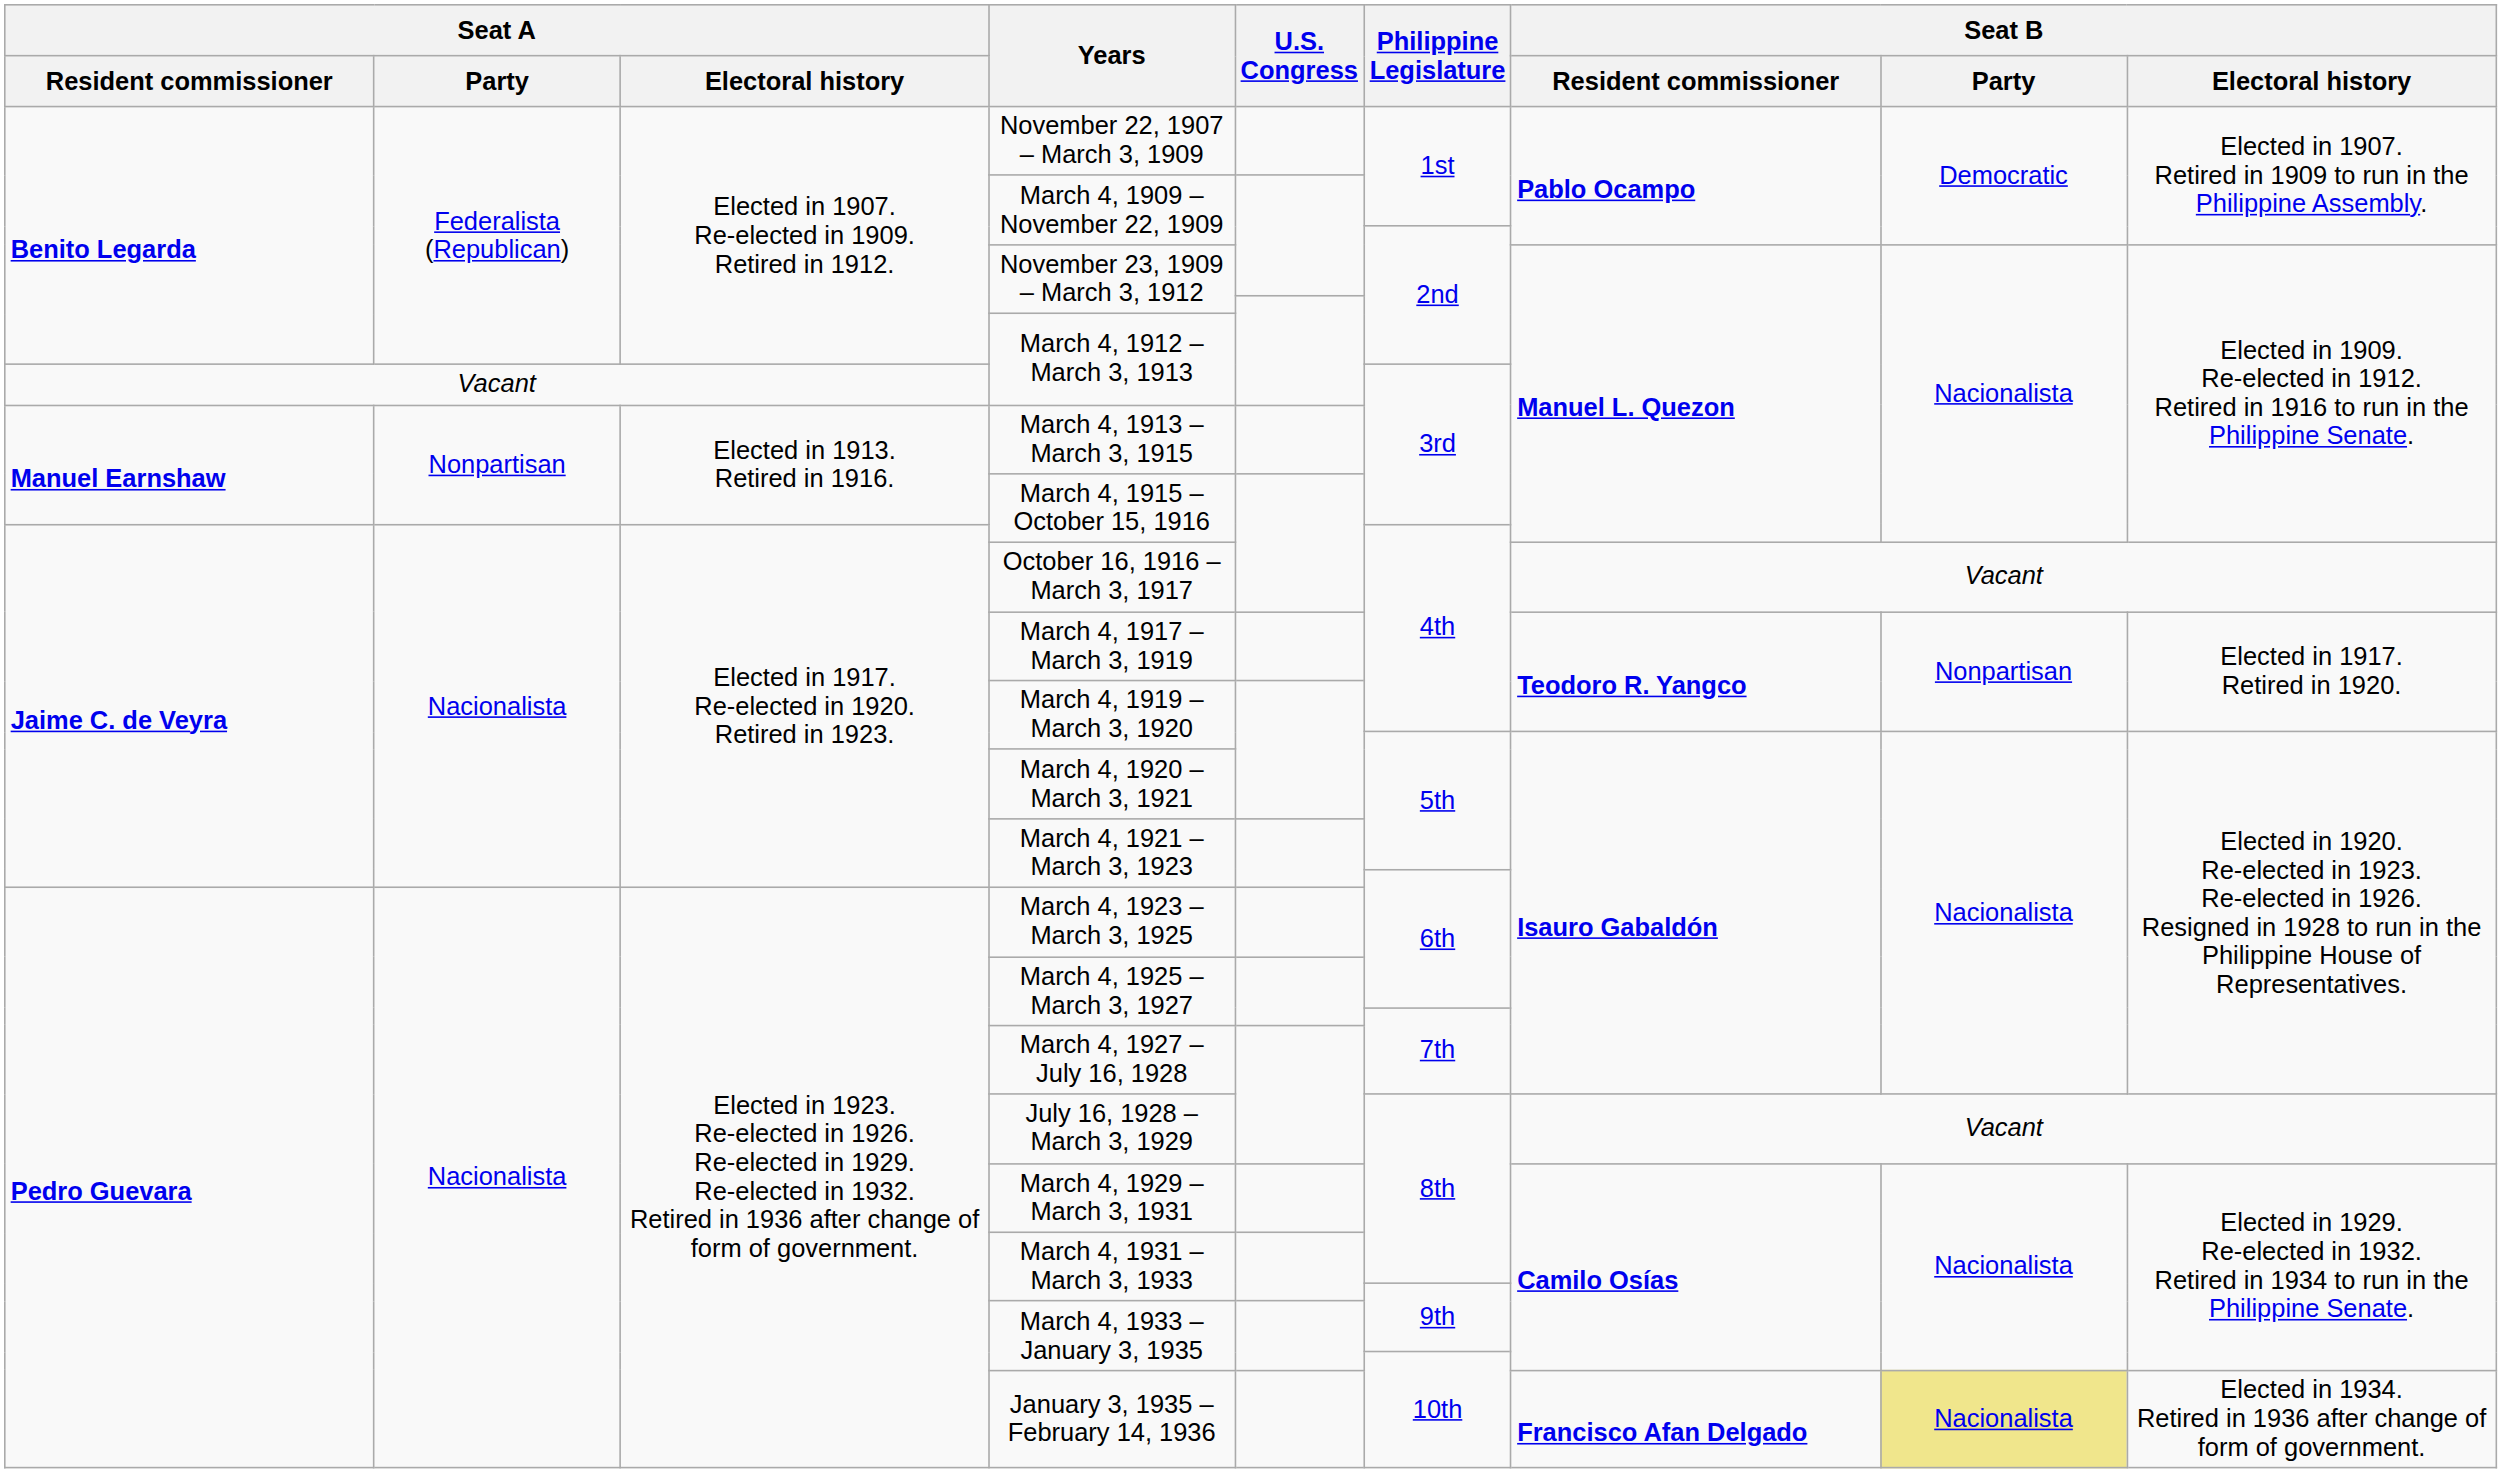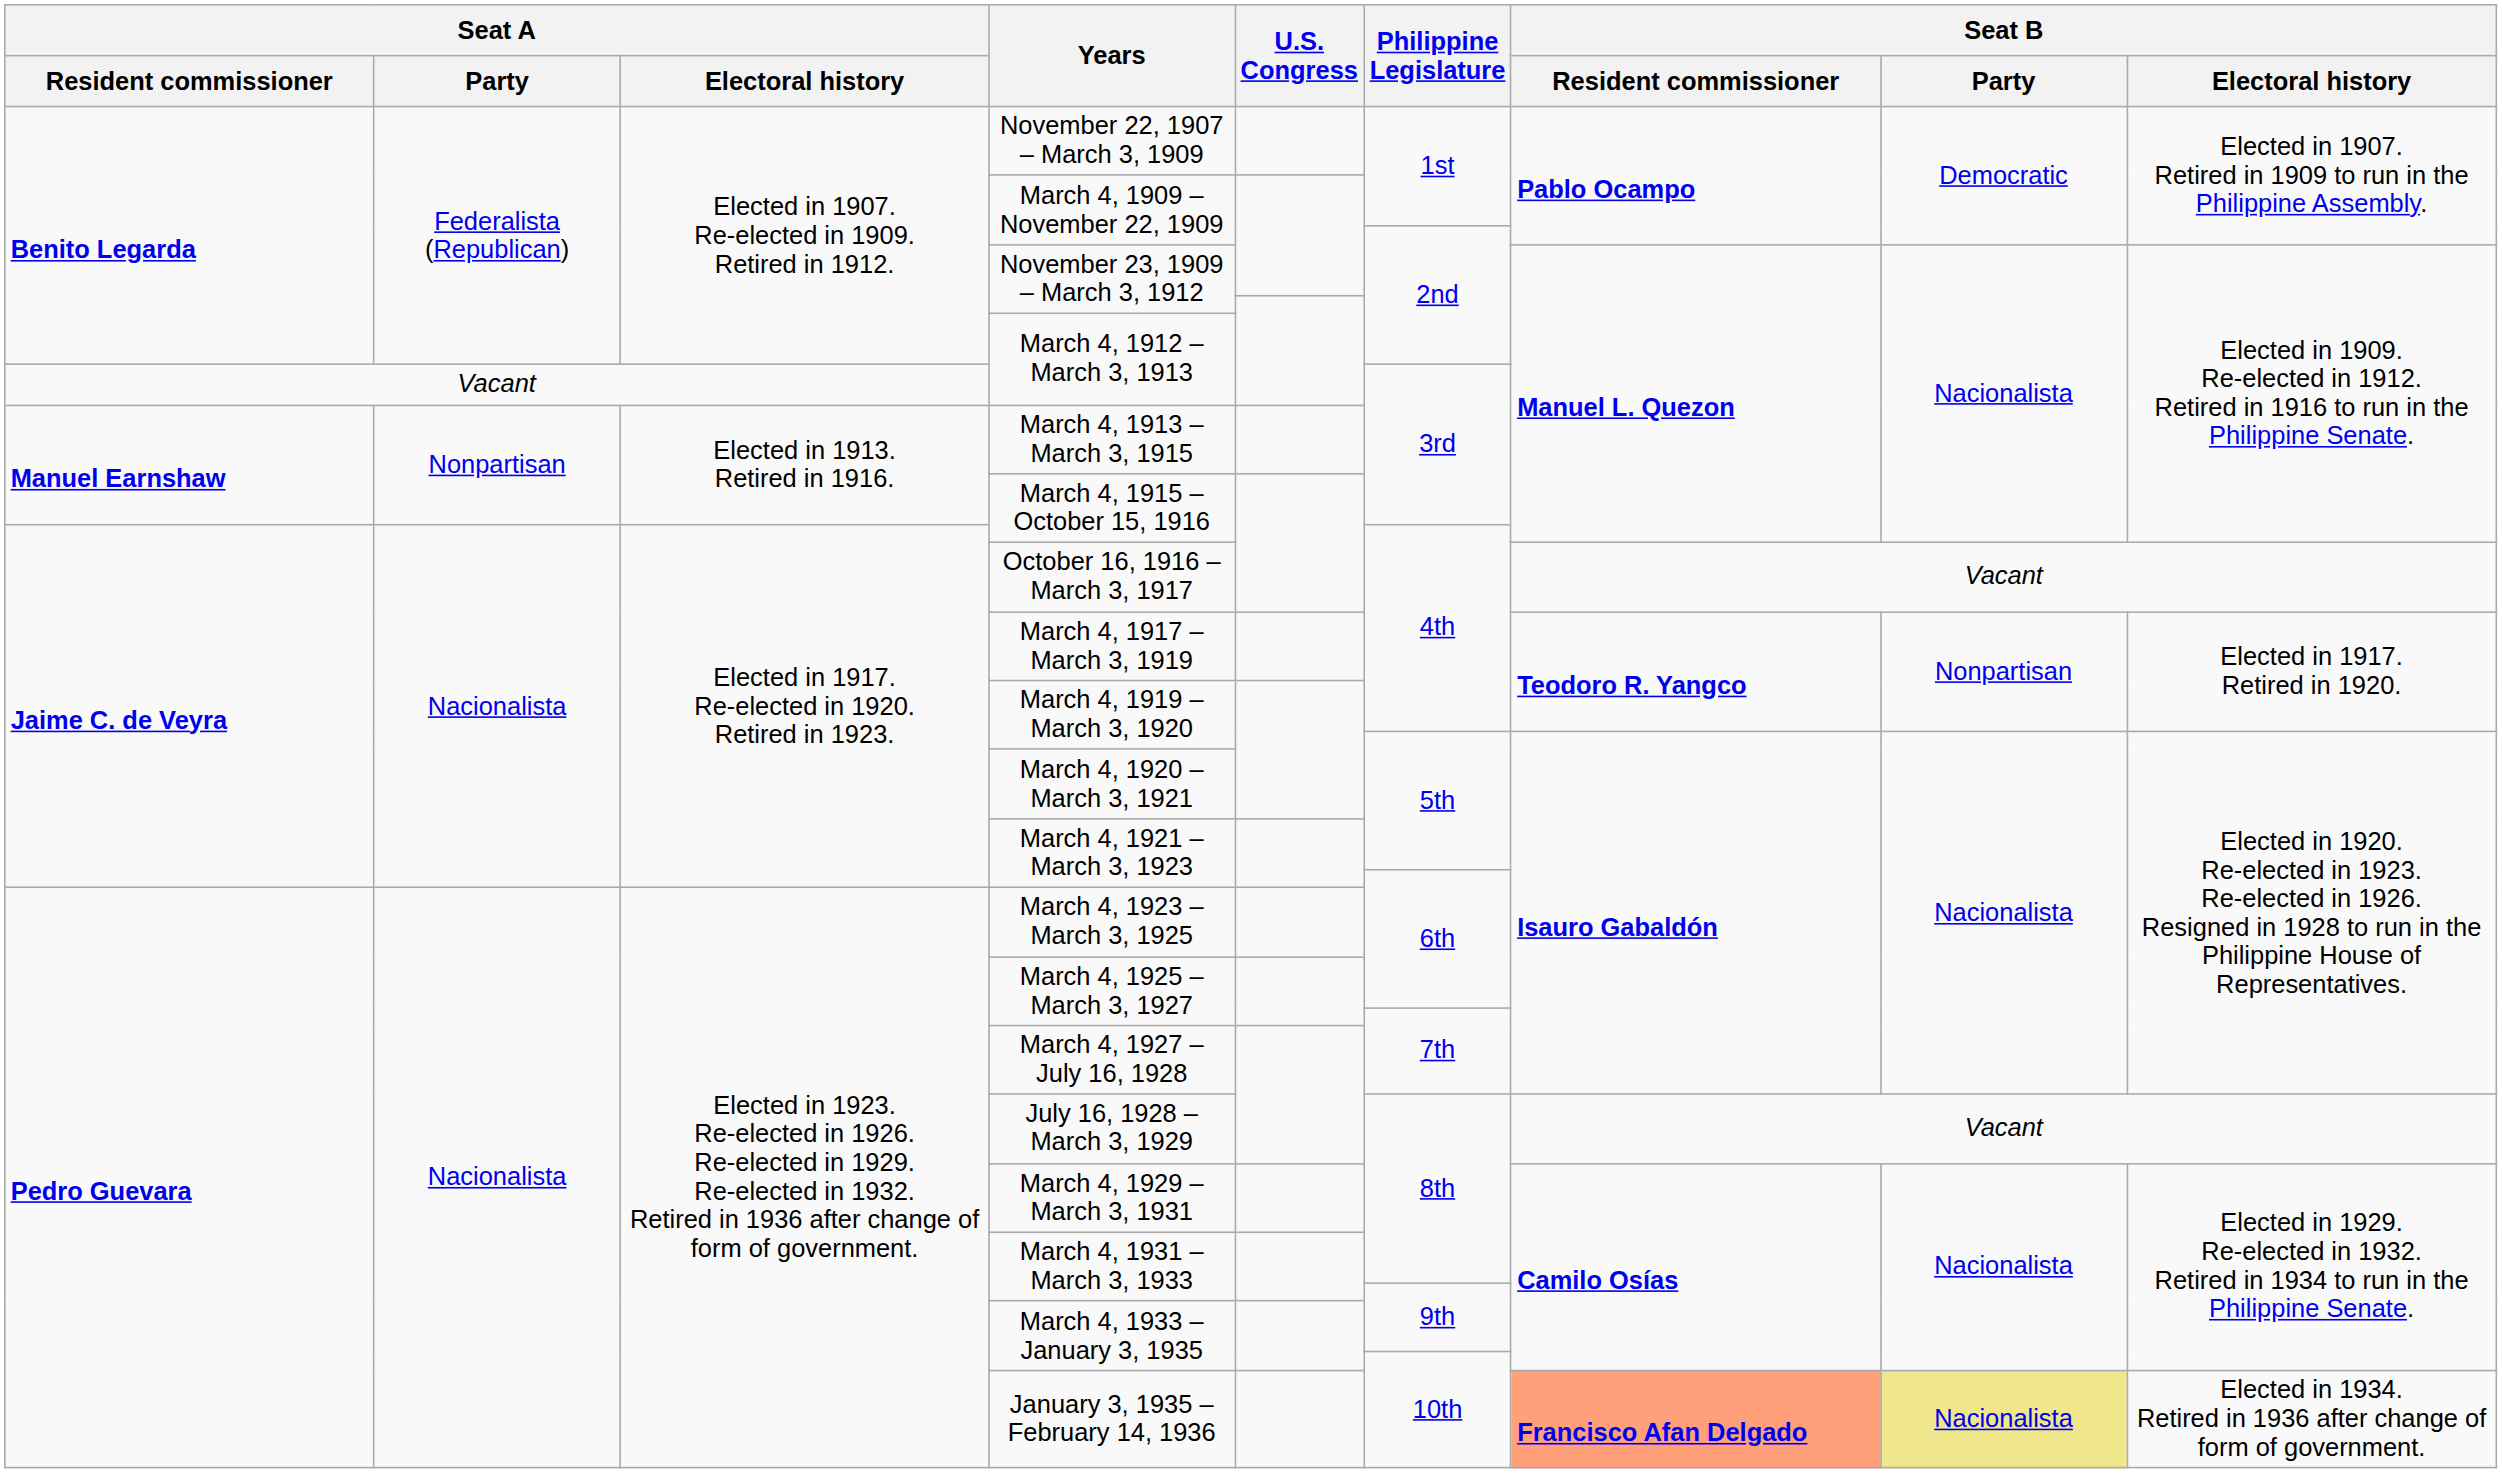(1662, 1433) no background -> (1662, 1433) lightsalmon background
